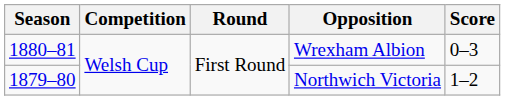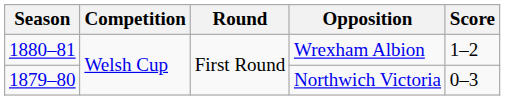(464, 49) 0–3 -> (464, 49) 1–2
(464, 79) 1–2 -> (464, 79) 0–3
